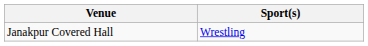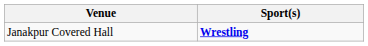(223, 31) normal -> (224, 31) bold
